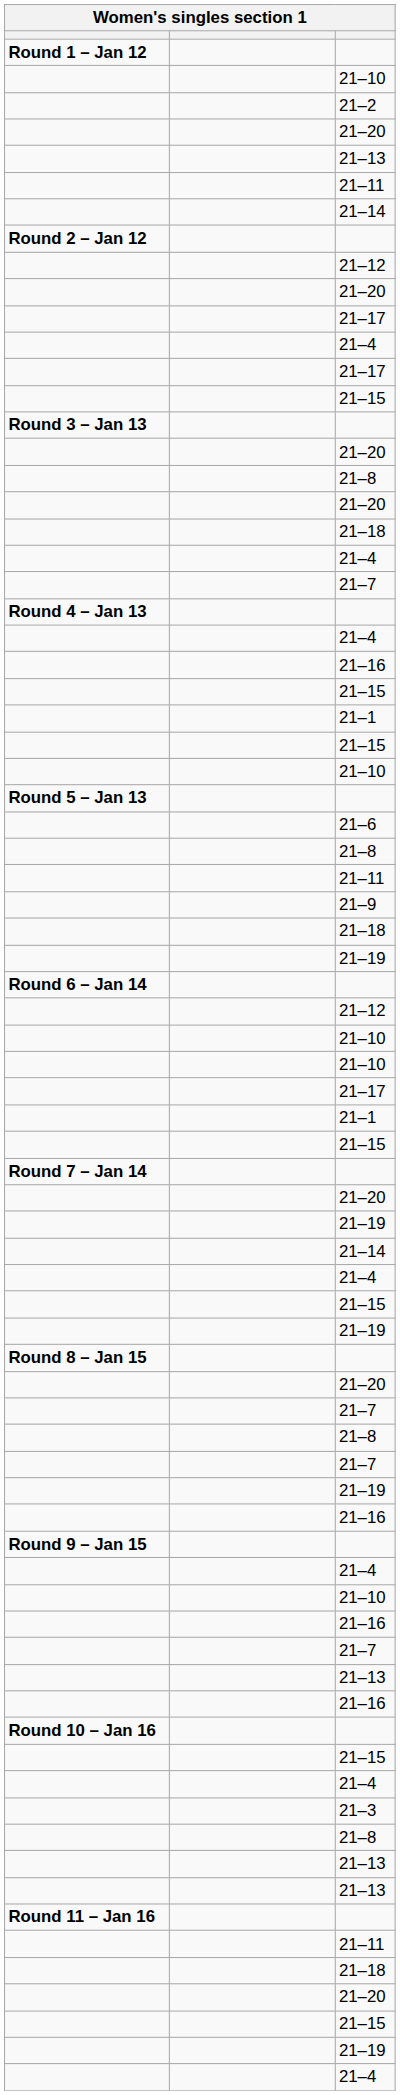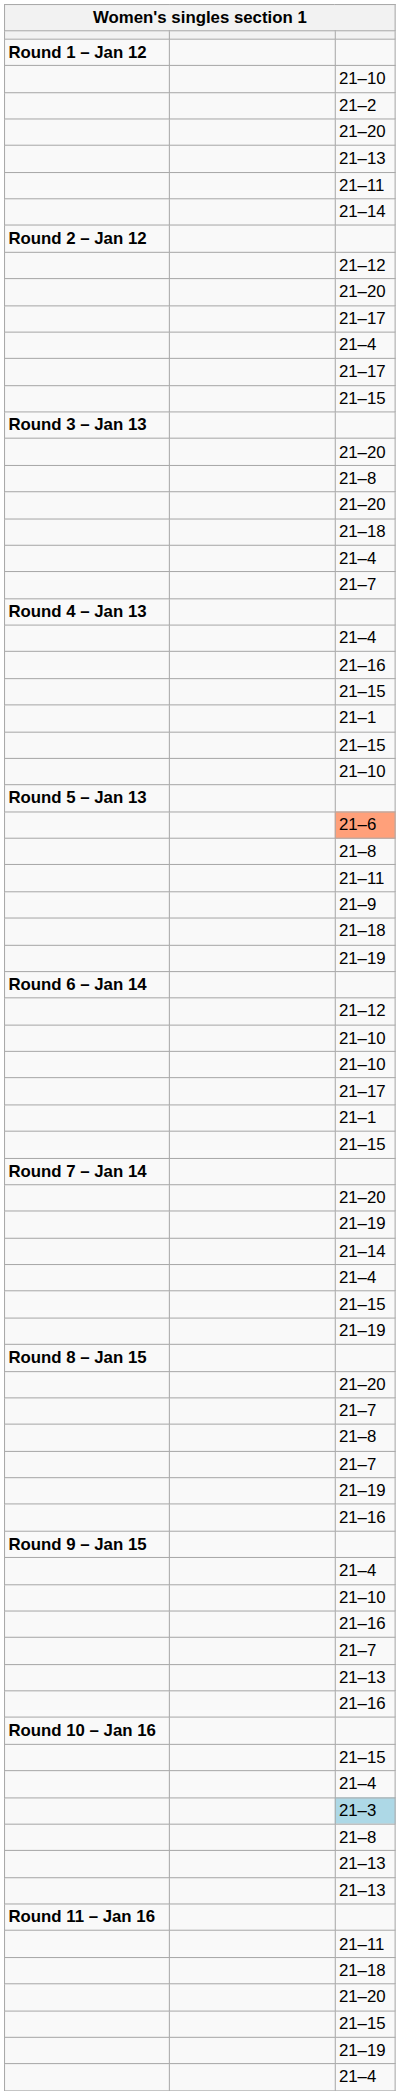(358, 824) no background -> (358, 824) lightsalmon background
(358, 1810) no background -> (358, 1810) lightblue background
